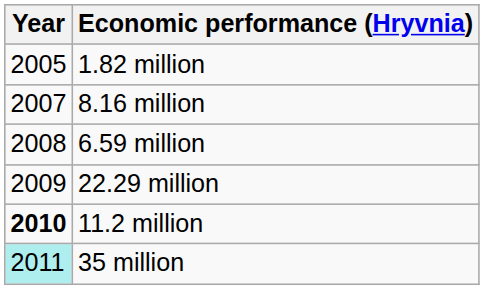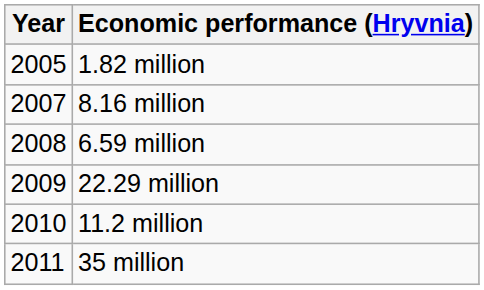(39, 223) bold -> (39, 223) normal
(38, 263) paleturquoise background -> (38, 263) no background
